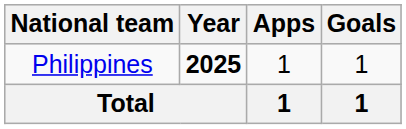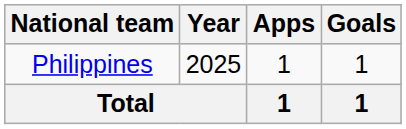(213, 63) bold -> (213, 63) normal
